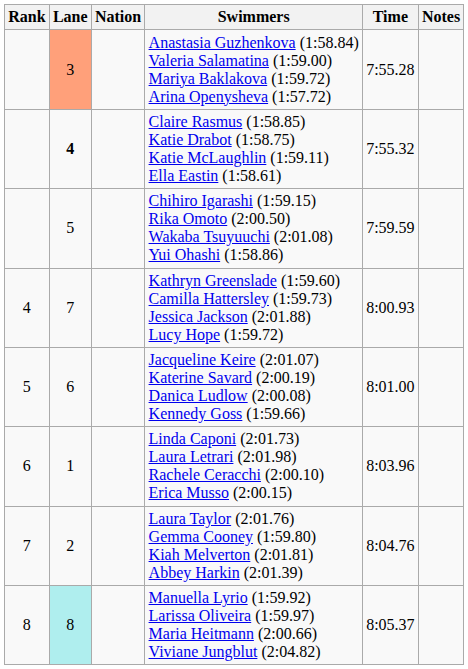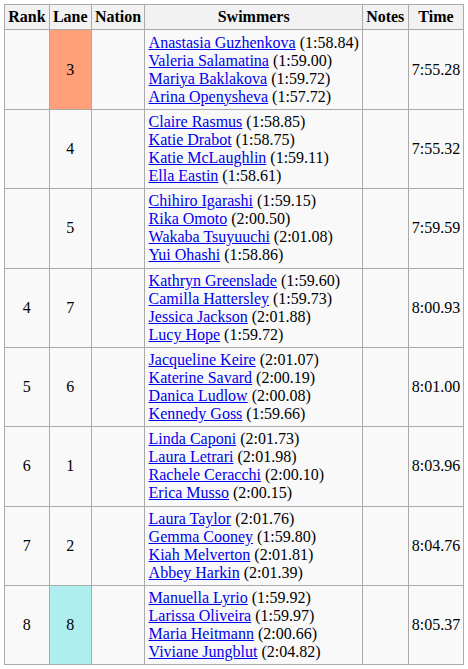columns swapped: (390, 17) <-> (441, 17)
(70, 148) bold -> (70, 148) normal
